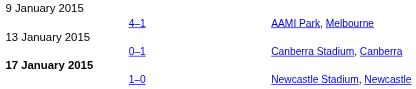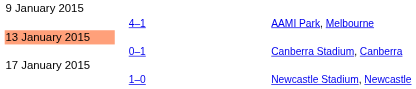(48, 37) no background -> (48, 37) lightsalmon background
(49, 65) bold -> (48, 65) normal
